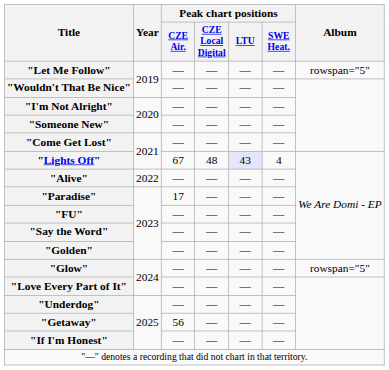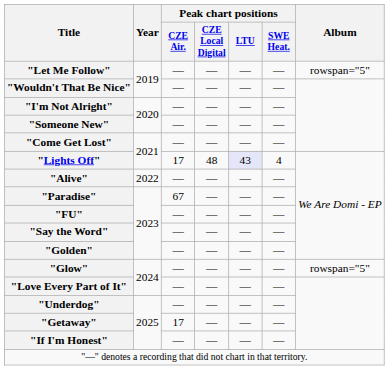(178, 160) 67 -> (178, 160) 17
(178, 196) 17 -> (178, 196) 67
(178, 322) 56 -> (178, 322) 17
